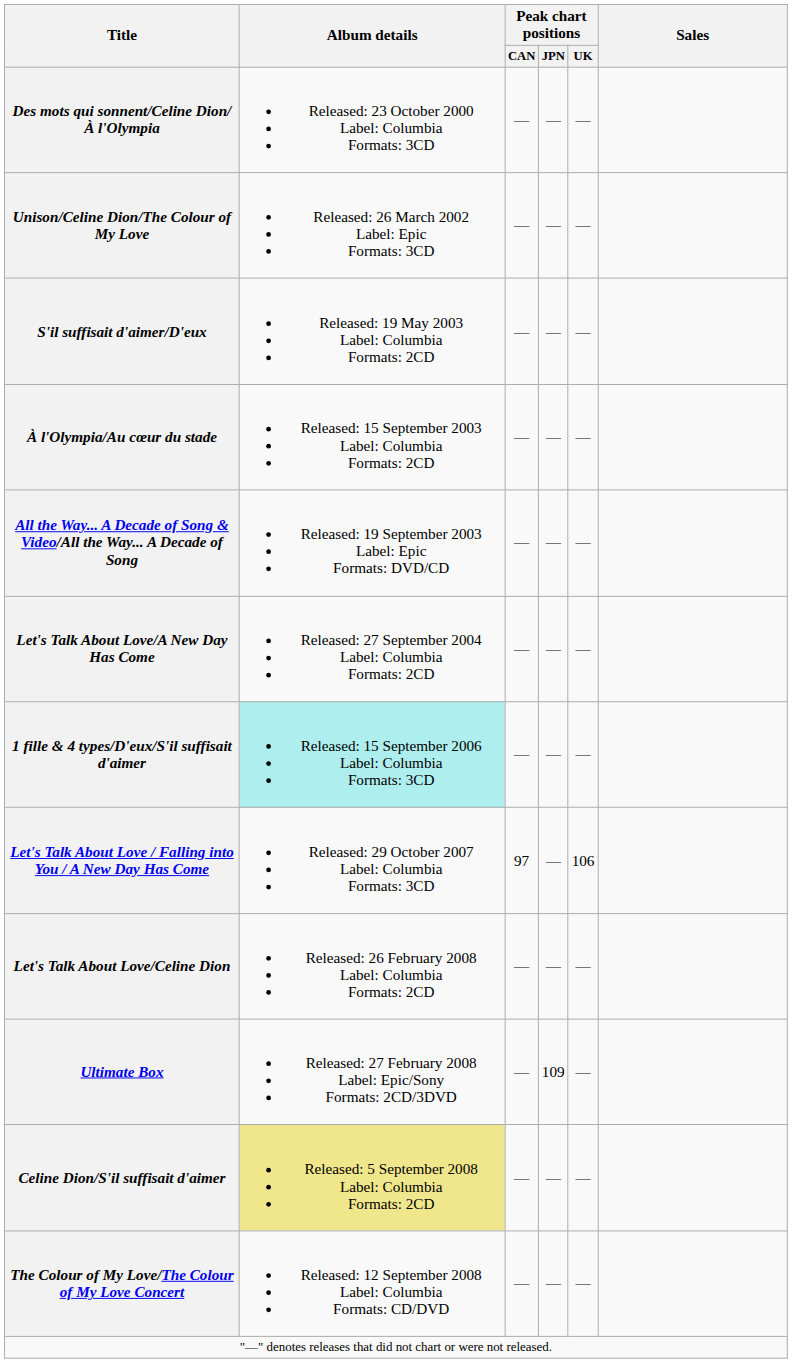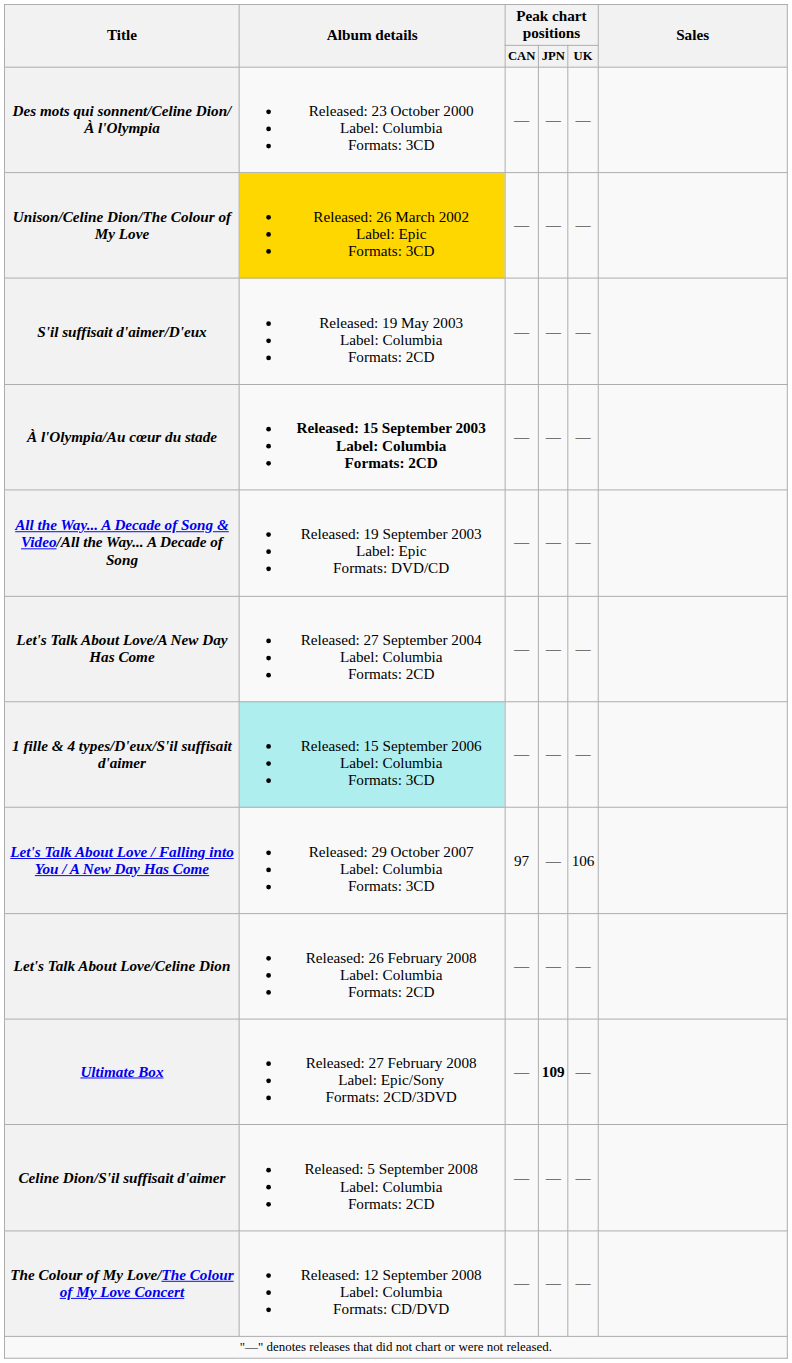(372, 234) no background -> (372, 234) gold background
(372, 446) normal -> (372, 446) bold
(553, 1072) normal -> (553, 1072) bold
(372, 1186) khaki background -> (372, 1186) no background
